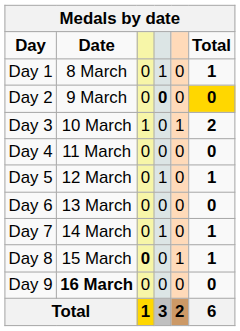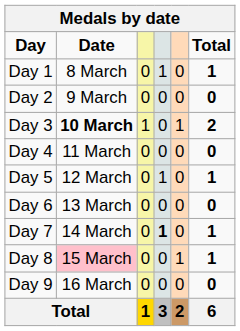(163, 98) bold -> (163, 98) normal
(212, 98) gold background -> (212, 98) no background
(97, 125) normal -> (97, 125) bold
(163, 231) normal -> (163, 231) bold
(97, 258) no background -> (97, 258) pink background
(146, 258) bold -> (146, 258) normal
(97, 285) bold -> (97, 285) normal
